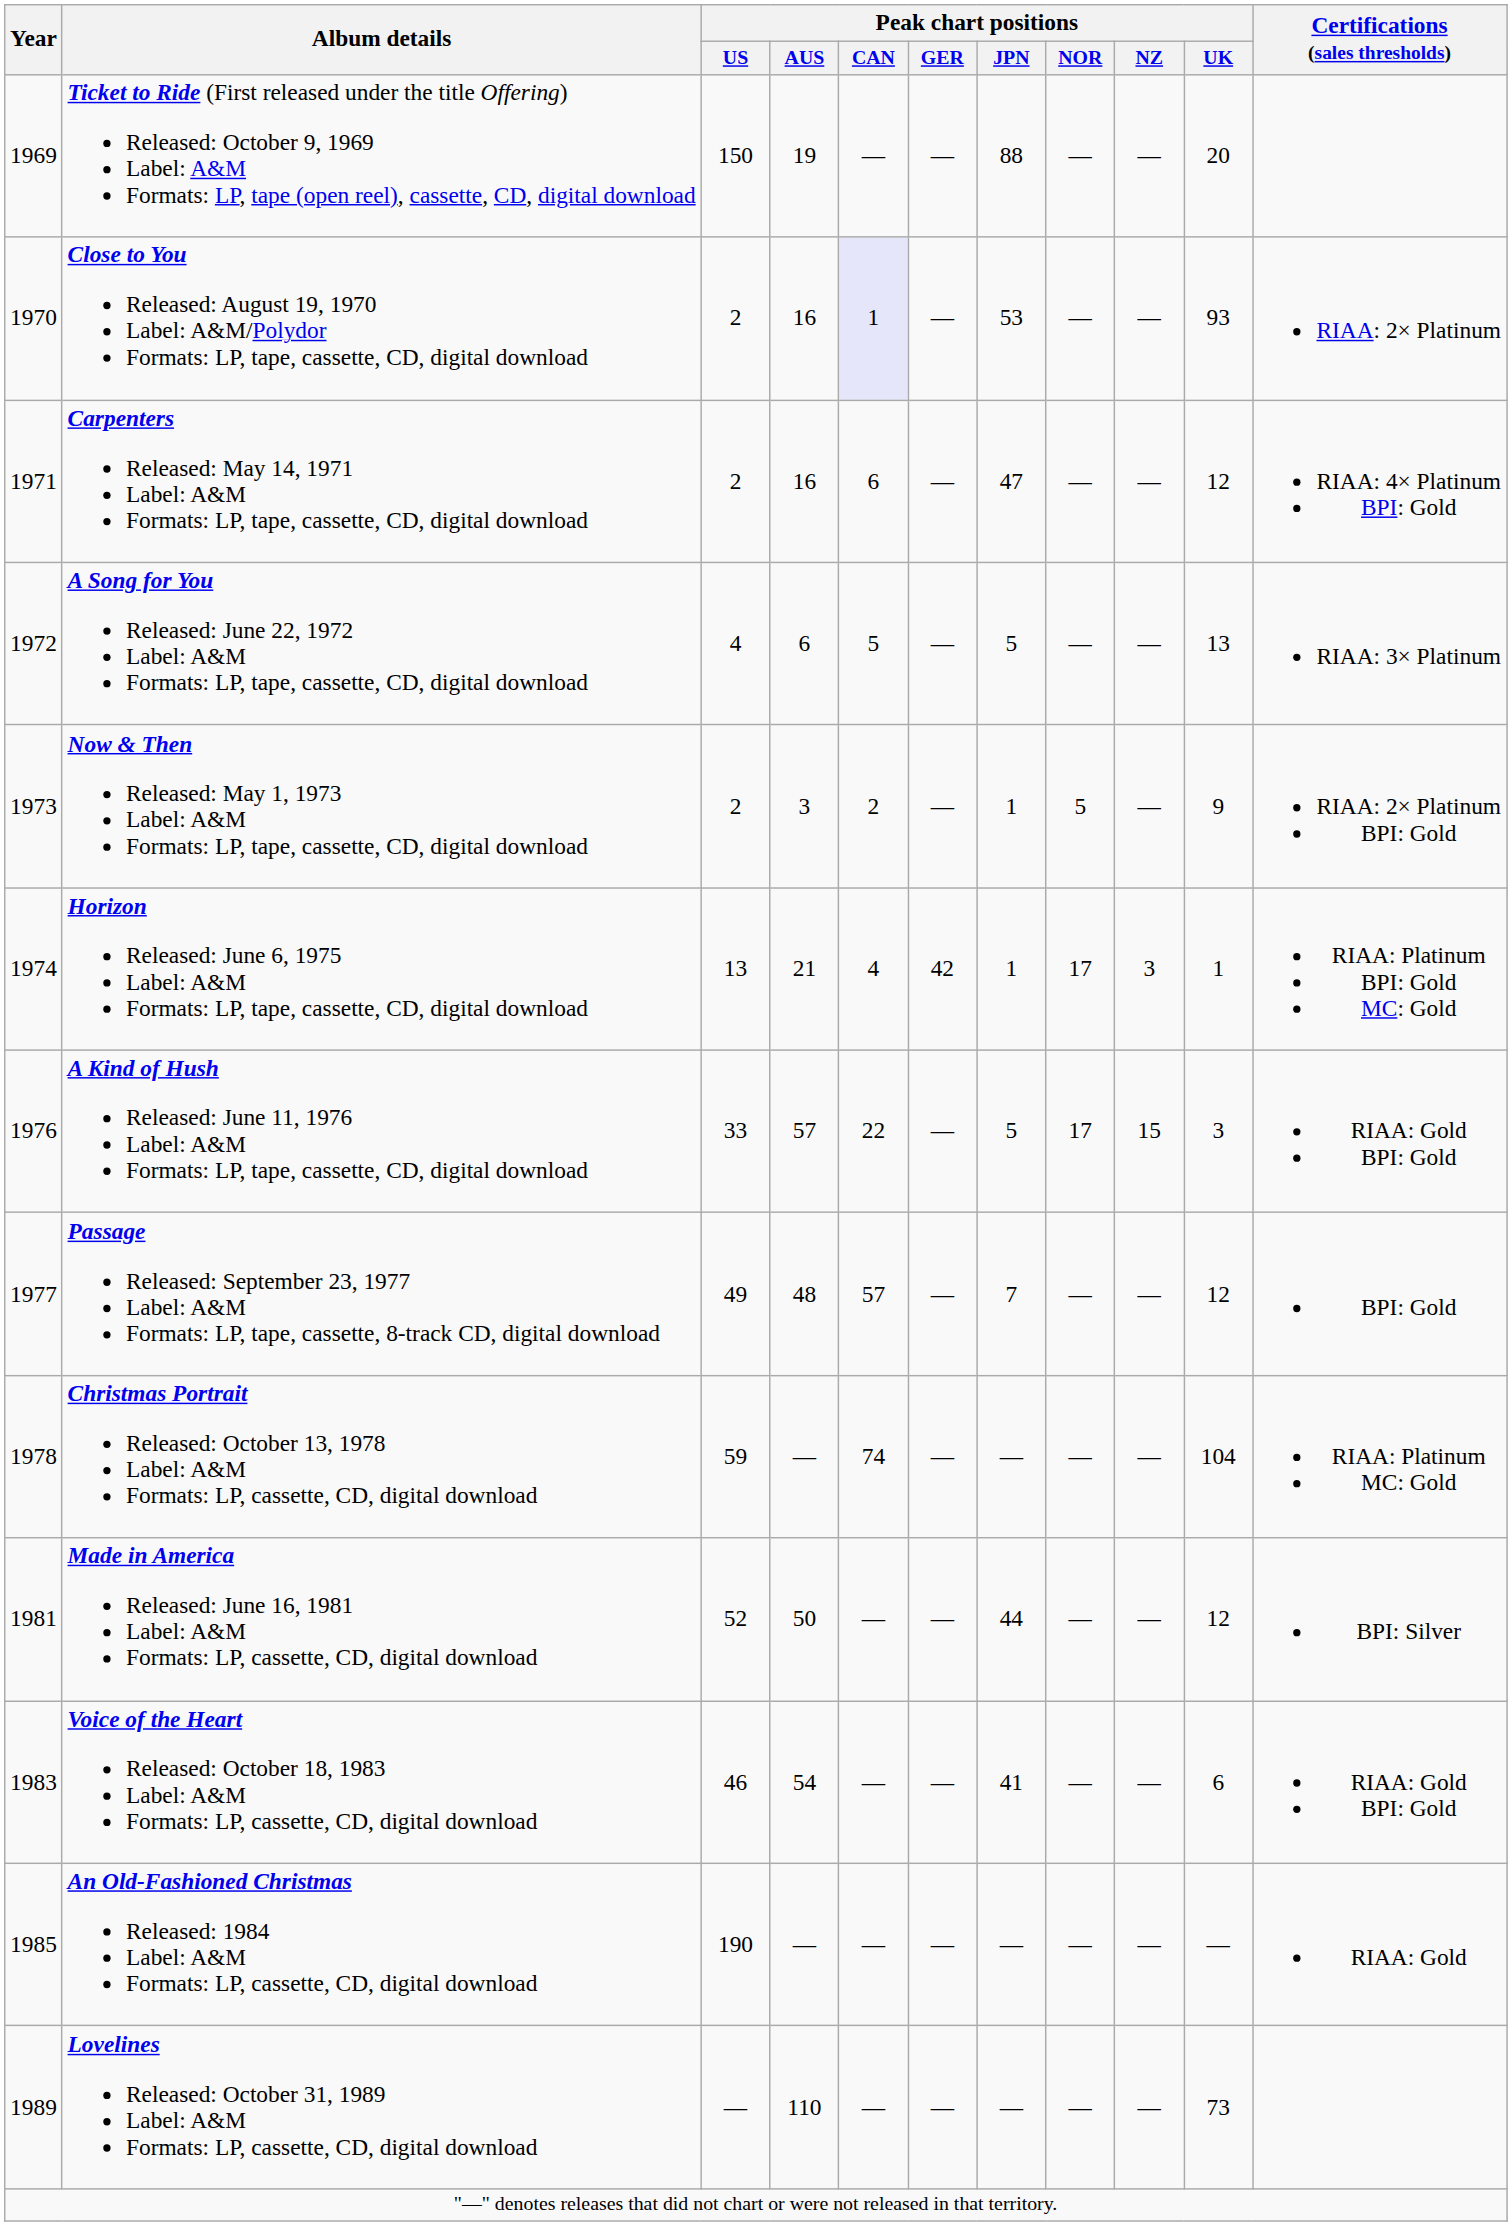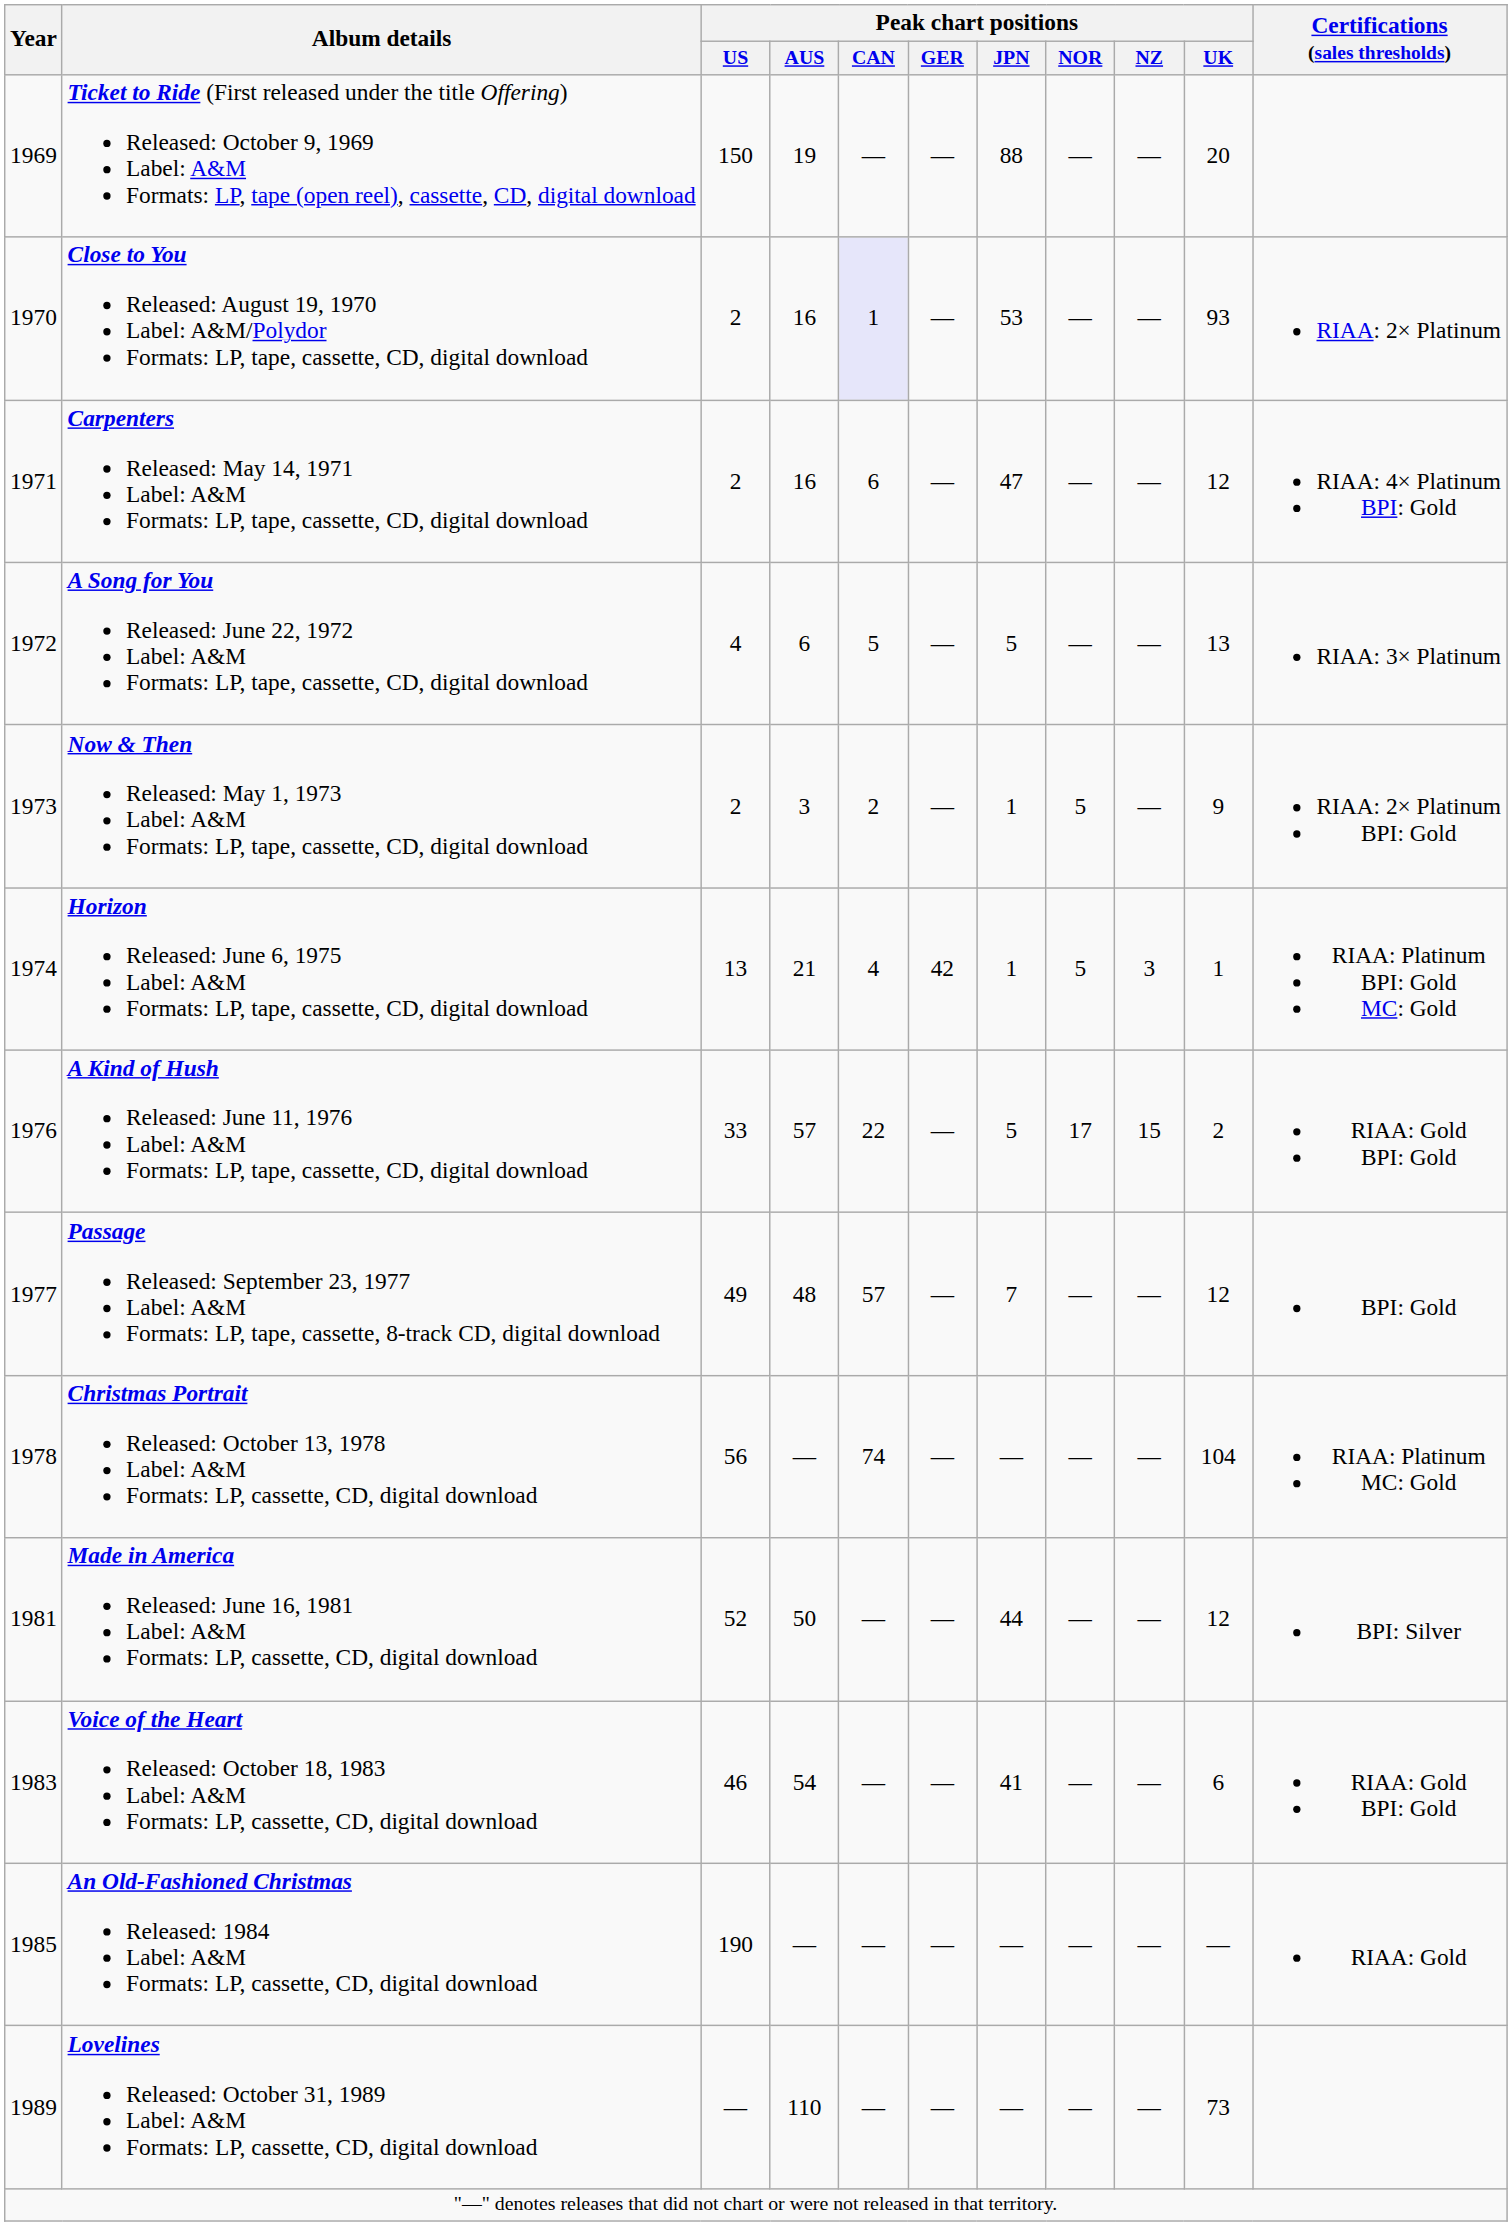(1080, 968) 17 -> (1080, 968) 5
(1218, 1131) 3 -> (1218, 1131) 2
(735, 1456) 59 -> (735, 1456) 56
